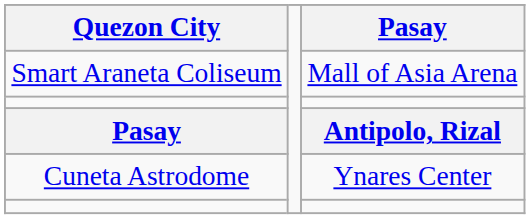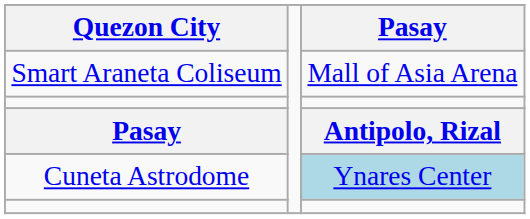(412, 176) no background -> (412, 176) lightblue background
